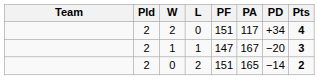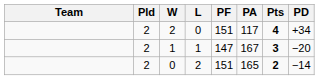columns swapped: (275, 13) <-> (301, 13)
